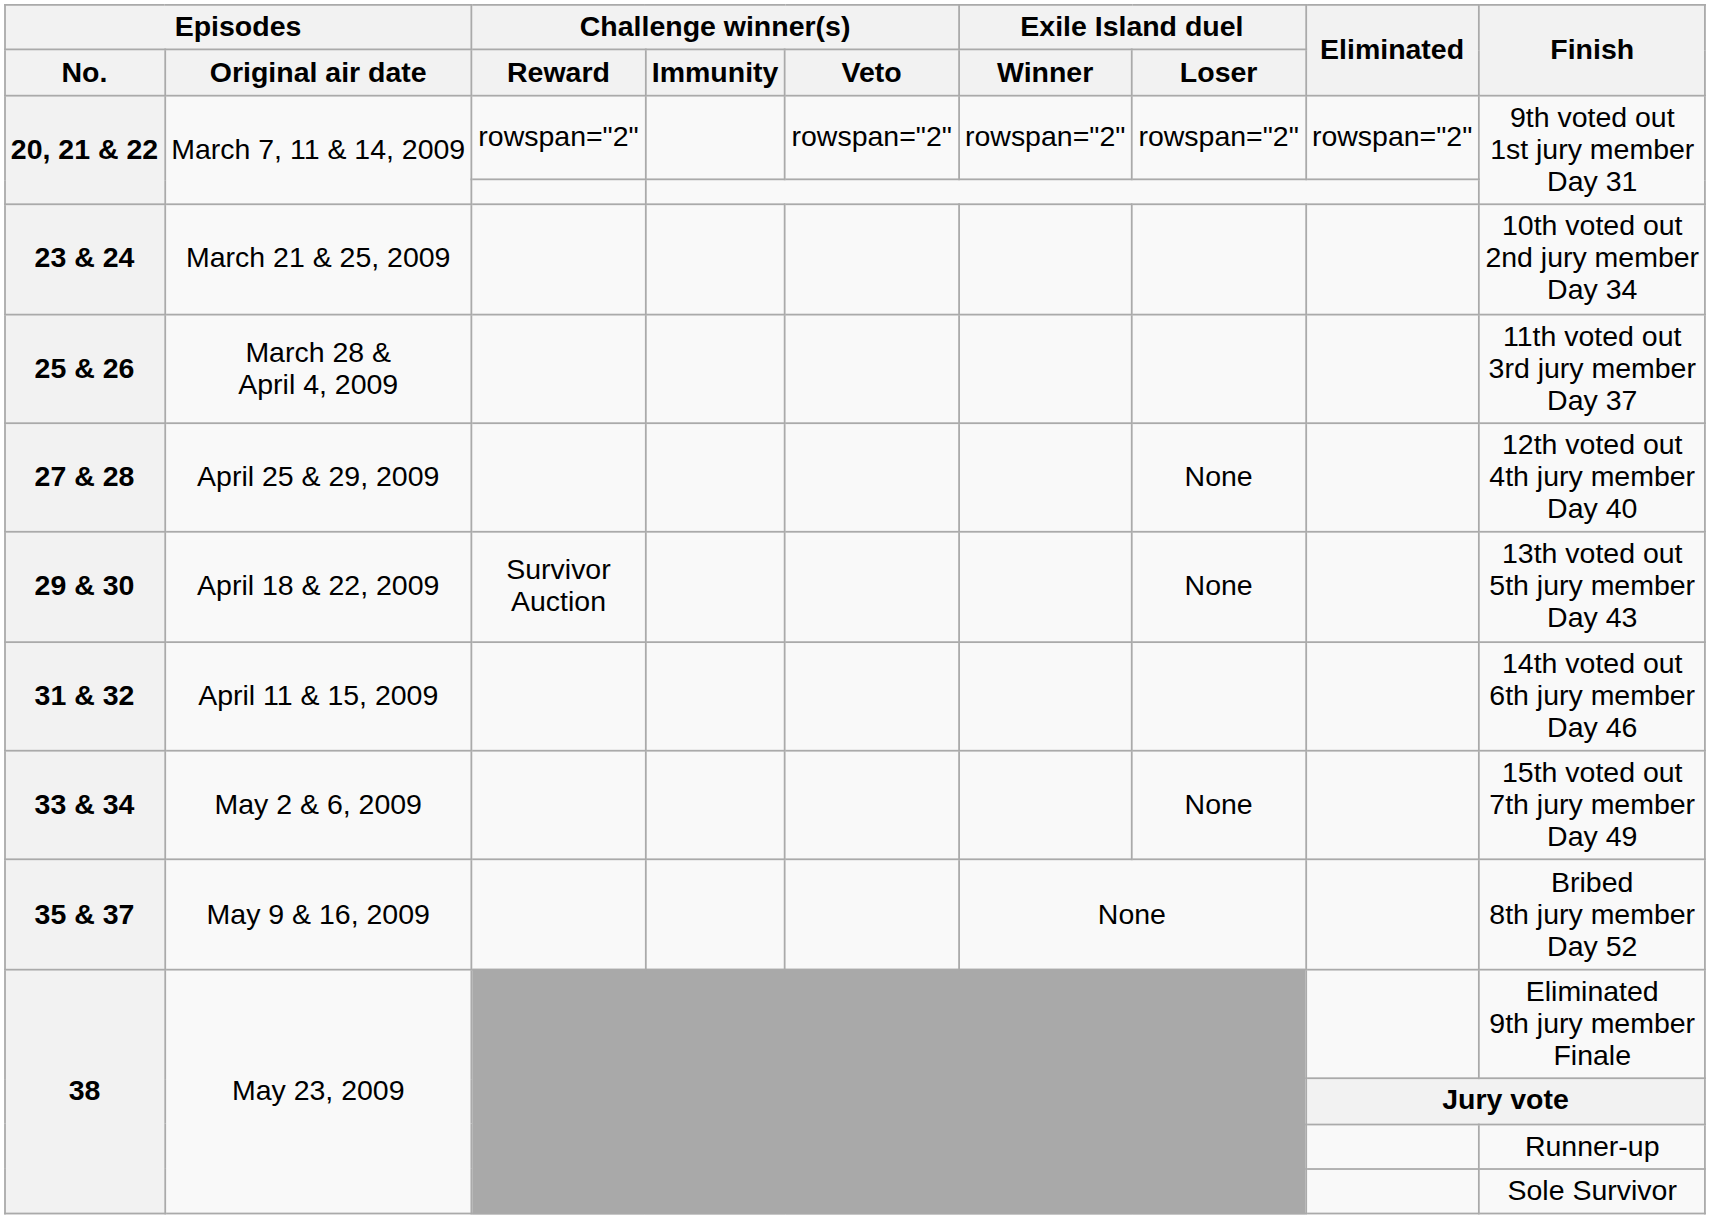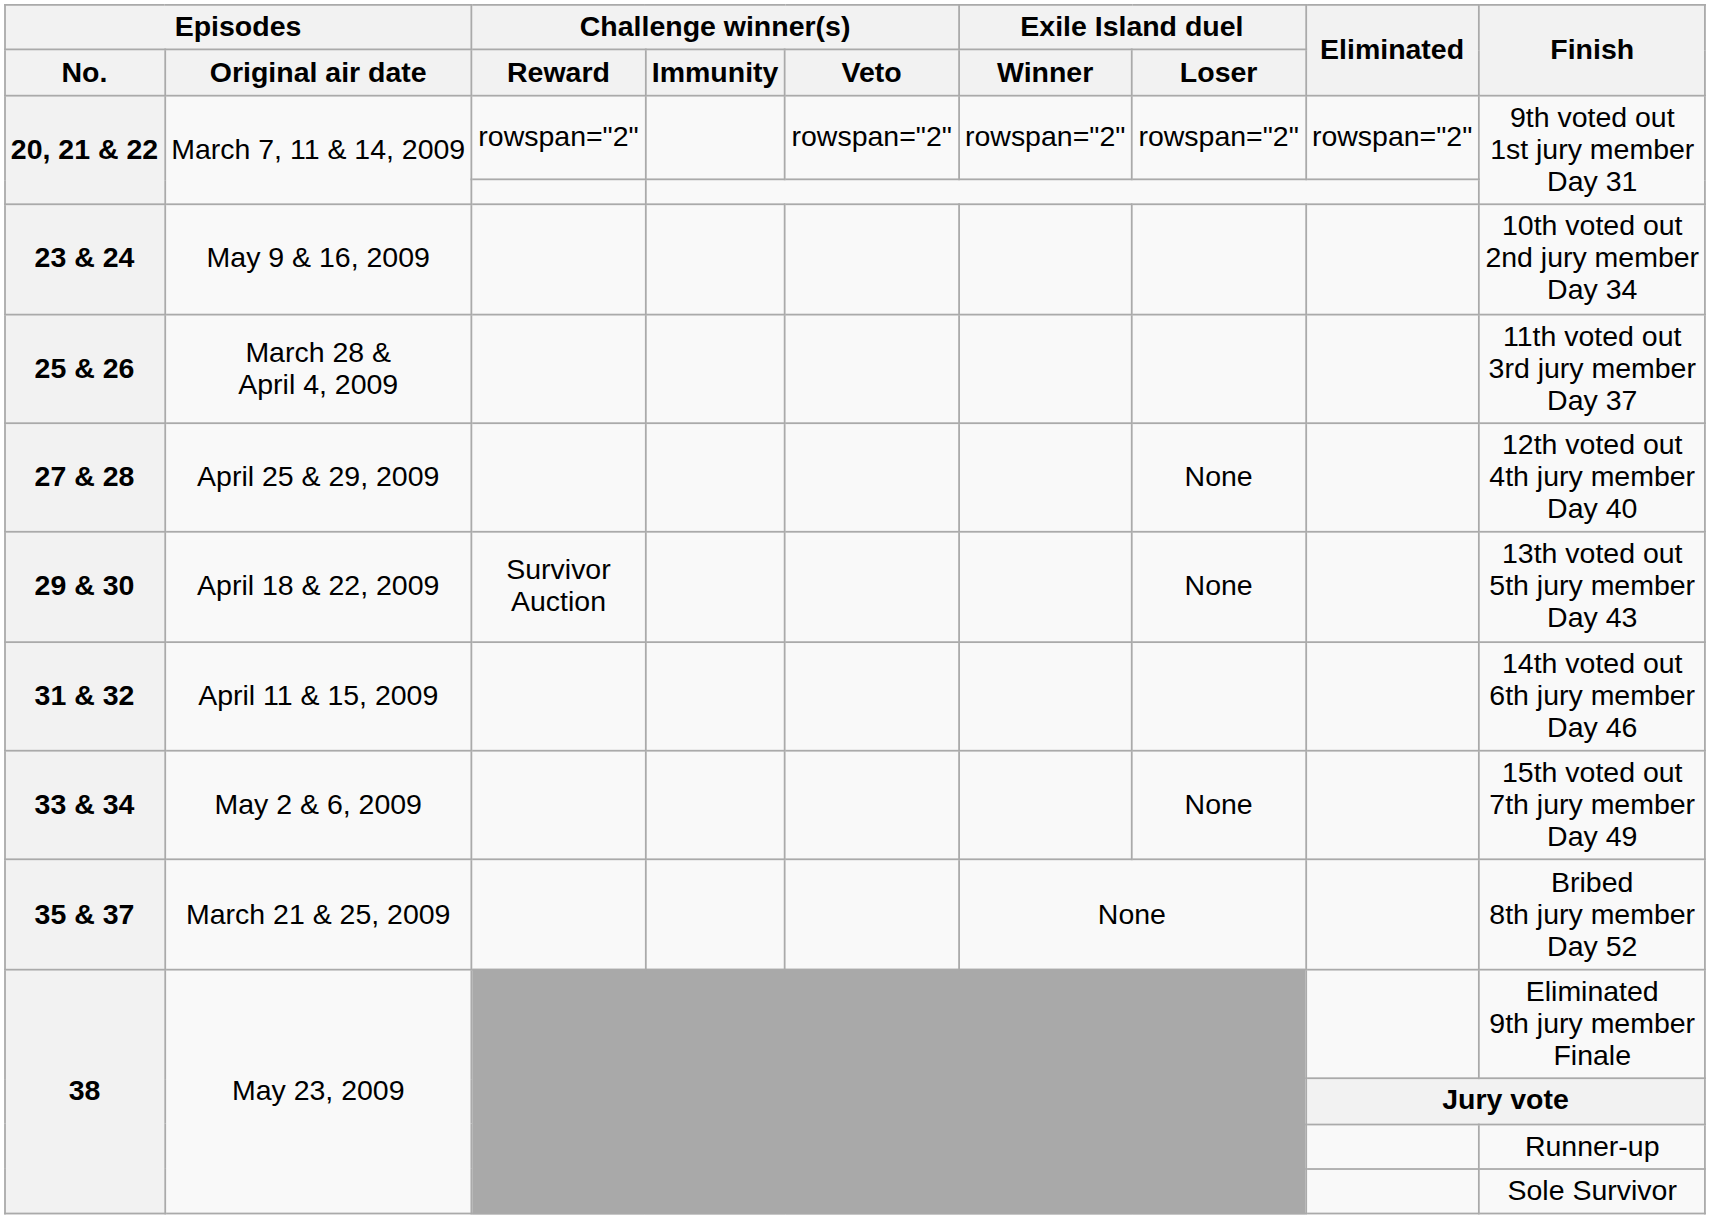(318, 258) March 21 & 25, 2009 -> (318, 258) May 9 & 16, 2009
(318, 914) May 9 & 16, 2009 -> (318, 914) March 21 & 25, 2009
